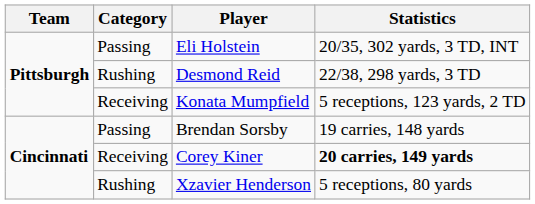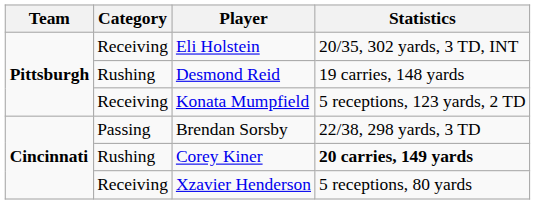(124, 46) Passing -> (133, 46) Receiving
(400, 74) 22/38, 298 yards, 3 TD -> (392, 74) 19 carries, 148 yards
(392, 129) 19 carries, 148 yards -> (400, 129) 22/38, 298 yards, 3 TD
(133, 157) Receiving -> (126, 157) Rushing
(126, 184) Rushing -> (133, 184) Receiving
